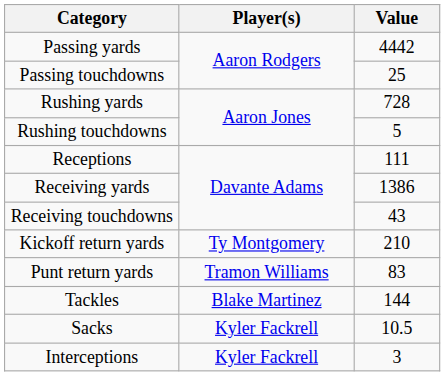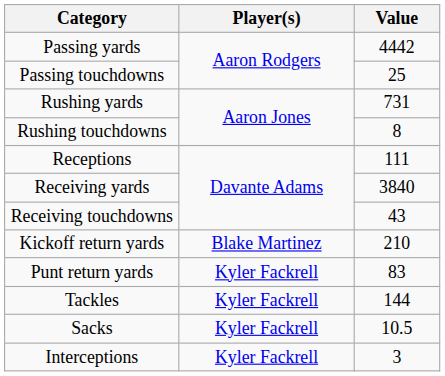(397, 103) 728 -> (397, 103) 731
(397, 131) 5 -> (397, 131) 8
(397, 187) 1386 -> (397, 187) 3840
(267, 243) Ty Montgomery -> (267, 243) Blake Martinez
(267, 272) Tramon Williams -> (267, 272) Kyler Fackrell
(267, 300) Blake Martinez -> (267, 300) Kyler Fackrell
